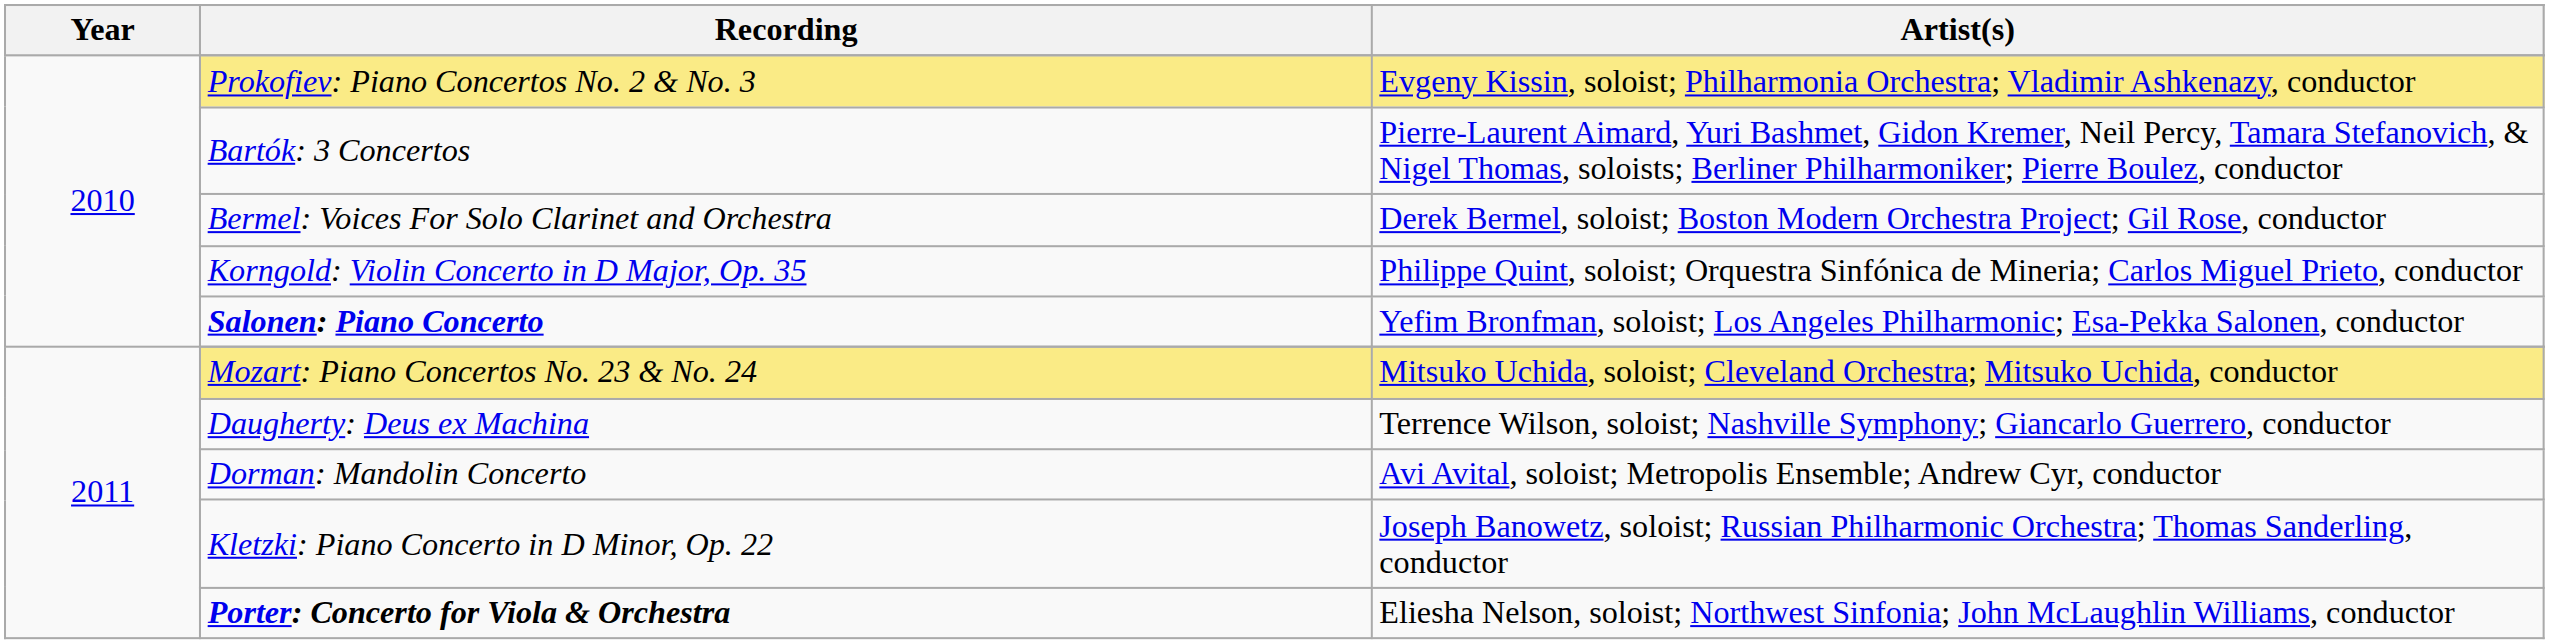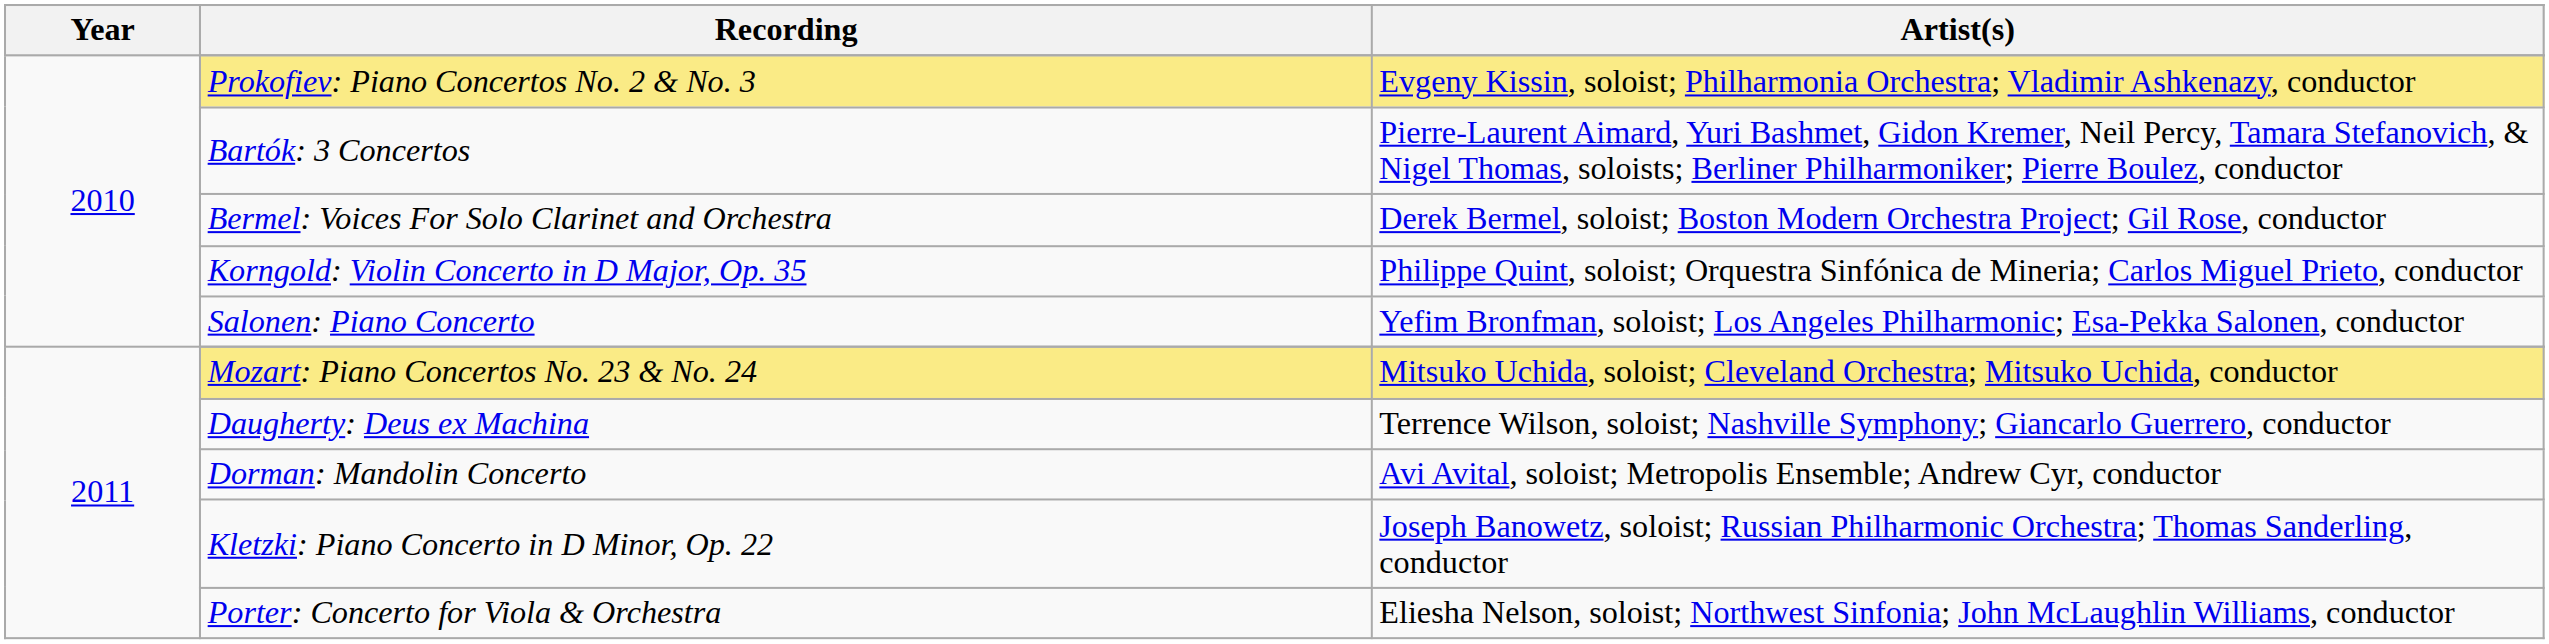(376, 321) bold -> (371, 321) normal
(469, 612) bold -> (464, 612) normal
